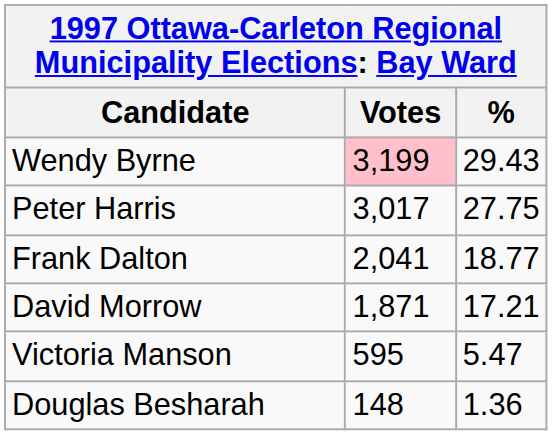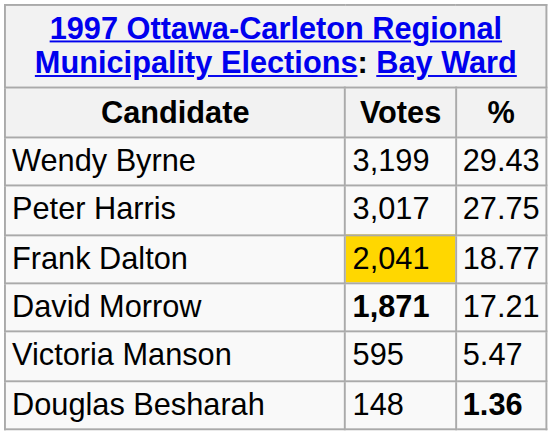(391, 160) pink background -> (391, 160) no background
(391, 258) no background -> (391, 258) gold background
(391, 307) normal -> (391, 307) bold
(493, 404) normal -> (493, 404) bold
